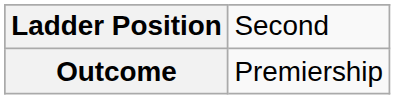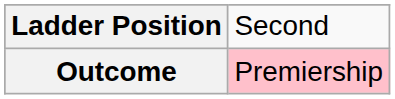(309, 70) no background -> (309, 70) pink background
